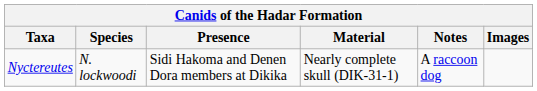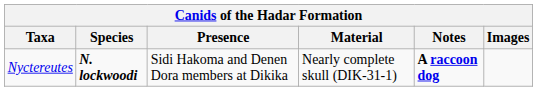(108, 67) normal -> (108, 67) bold
(449, 67) normal -> (448, 67) bold
